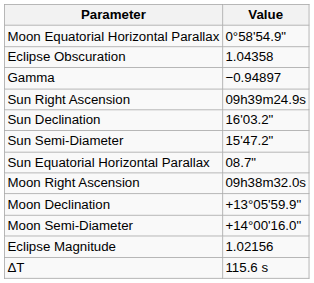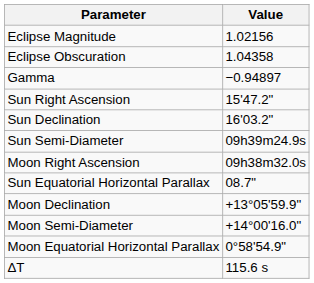rows swapped: (62, 246) <-> (113, 36)
(266, 99) 09h39m24.9s -> (249, 99) 15'47.2"
(249, 141) 15'47.2" -> (266, 141) 09h39m24.9s
rows swapped: (109, 162) <-> (74, 183)
